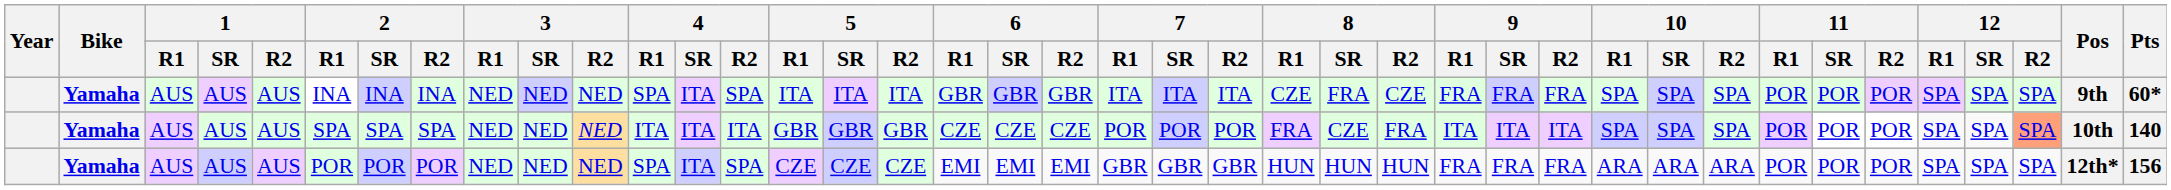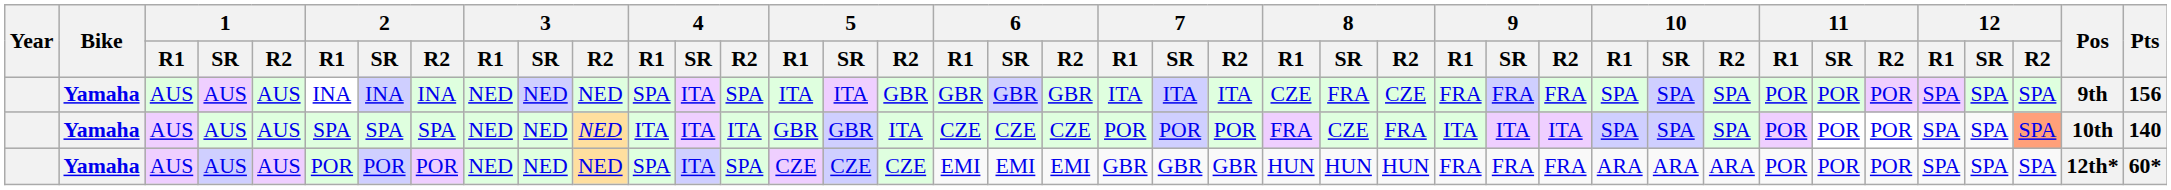(906, 94) ITA -> (906, 94) GBR
(2145, 94) 60* -> (2145, 94) 156
(906, 130) GBR -> (906, 130) ITA
(2145, 166) 156 -> (2145, 166) 60*
